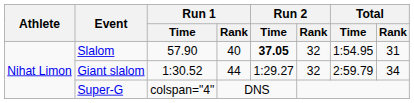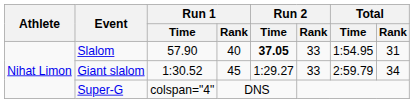(313, 52) 32 -> (313, 52) 33
(234, 71) 44 -> (234, 71) 45
(313, 71) 32 -> (313, 71) 33
